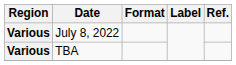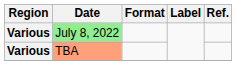(87, 32) no background -> (87, 32) lightgreen background
(67, 51) no background -> (67, 51) lightsalmon background
